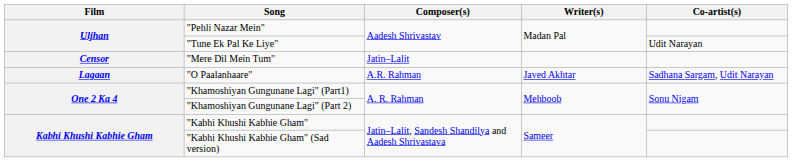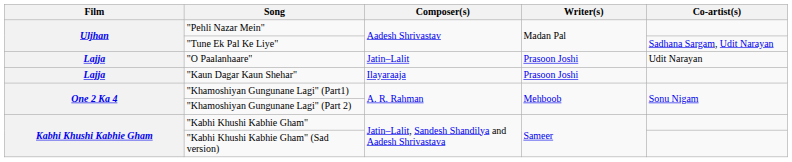(676, 43) Udit Narayan -> (711, 43) Sadhana Sargam, Udit Narayan
- row: (231, 59)
(94, 75) Lagaan -> (94, 59) Lajja
(394, 75) A.R. Rahman -> (388, 59) Jatin–Lalit
(549, 75) Javed Akhtar -> (551, 59) Prasoon Joshi
(711, 75) Sadhana Sargam, Udit Narayan -> (676, 59) Udit Narayan
+ row: (242, 75)
